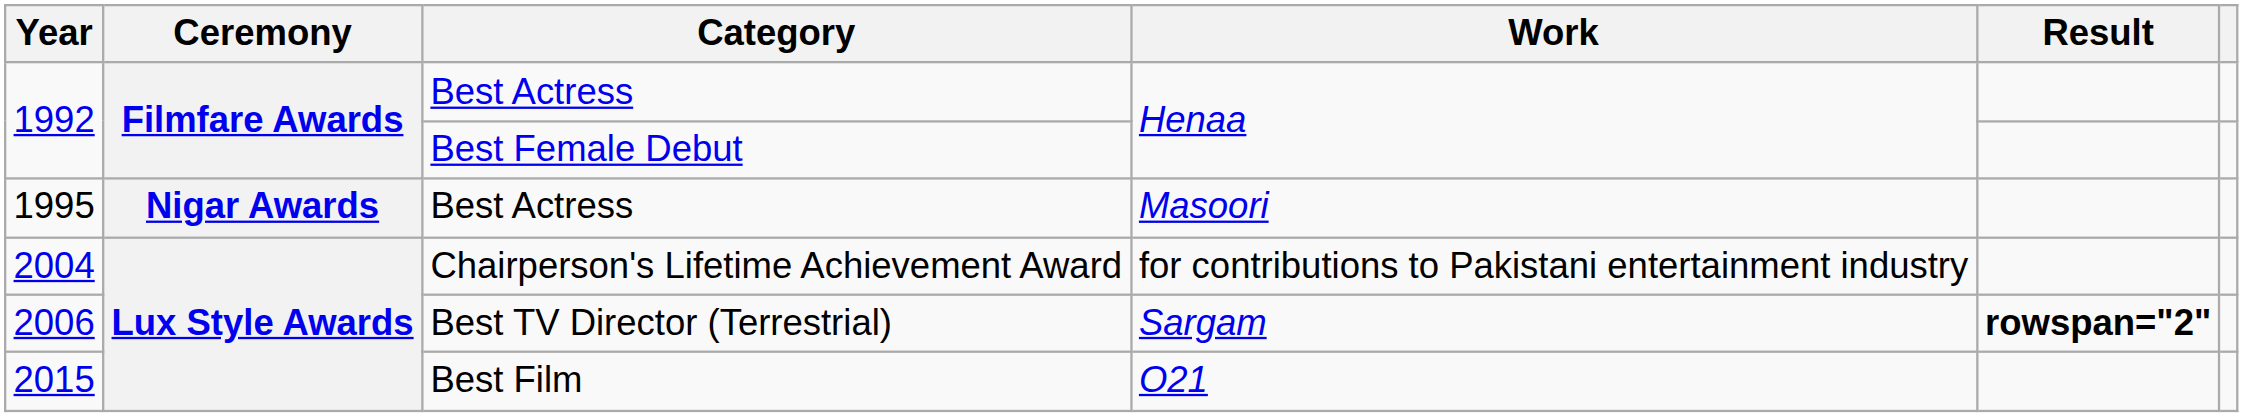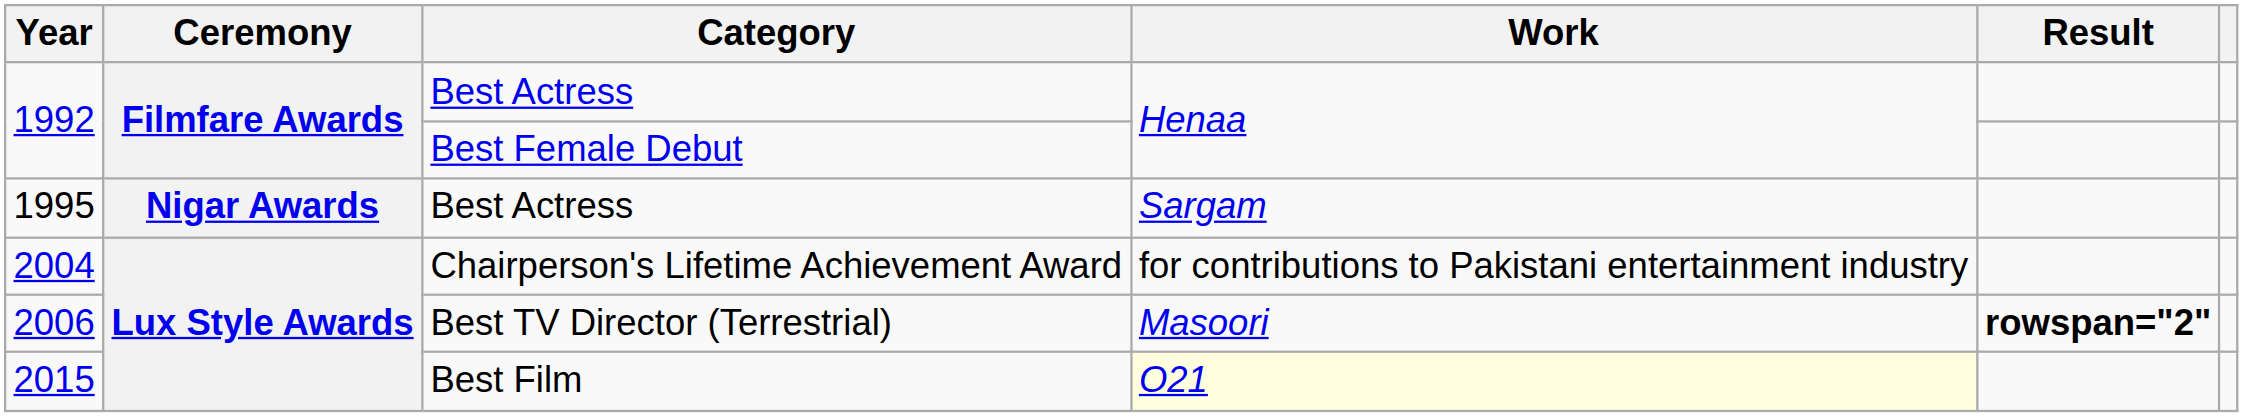(1204, 206) Masoori -> (1203, 206) Sargam
(1203, 322) Sargam -> (1204, 322) Masoori
(1173, 380) no background -> (1173, 380) lightyellow background
